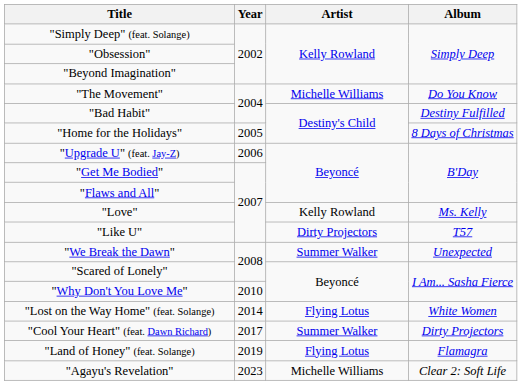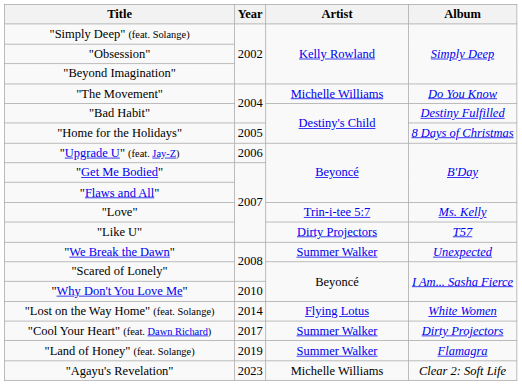(337, 212) Kelly Rowland -> (337, 212) Trin-i-tee 5:7
(337, 350) Flying Lotus -> (337, 350) Summer Walker
